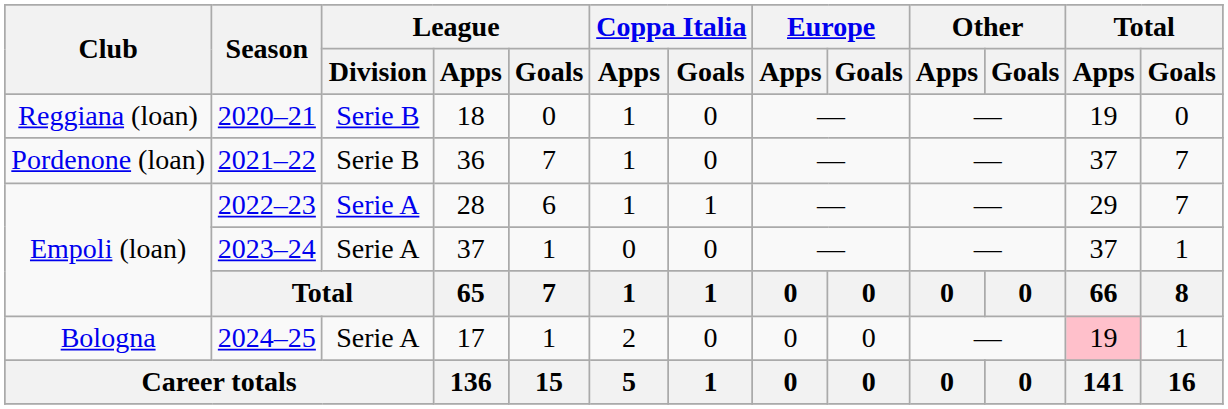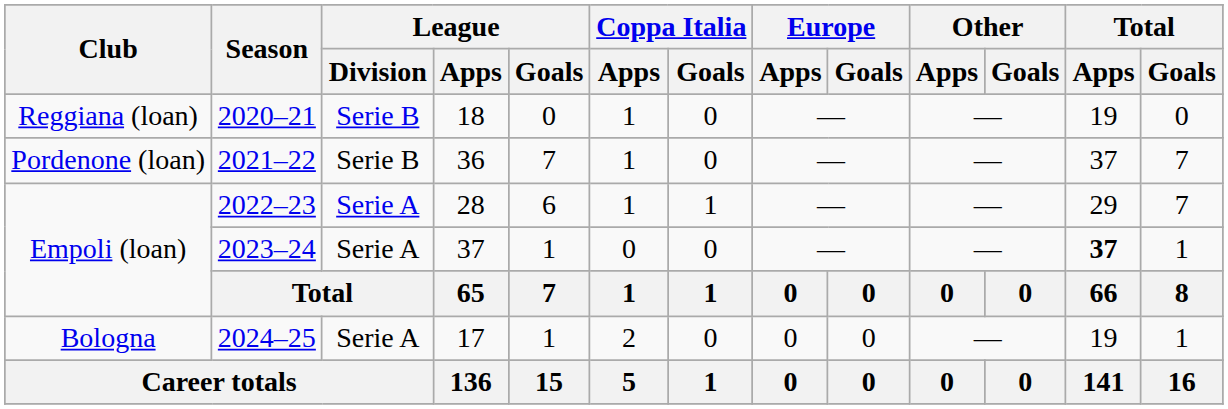(1103, 248) normal -> (1103, 248) bold
(1103, 337) pink background -> (1103, 337) no background
